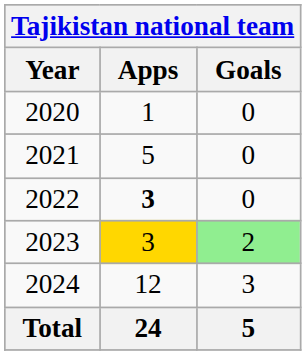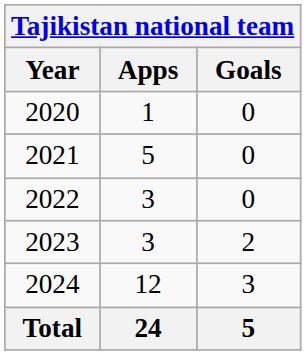(148, 198) bold -> (148, 198) normal
(148, 241) gold background -> (148, 241) no background
(248, 241) lightgreen background -> (248, 241) no background
